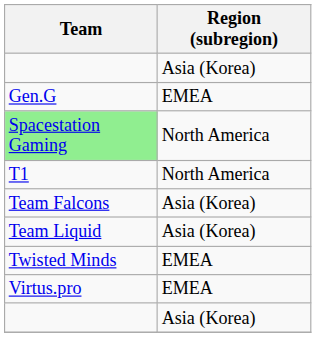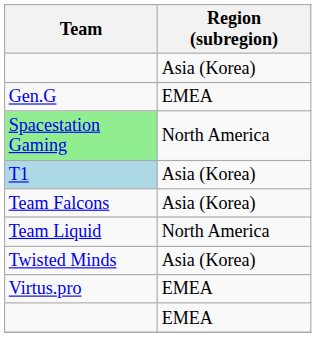(19, 174) no background -> (19, 174) lightblue background
(216, 174) North America -> (209, 174) Asia (Korea)
(209, 231) Asia (Korea) -> (216, 231) North America
(187, 260) EMEA -> (209, 260) Asia (Korea)
(209, 317) Asia (Korea) -> (187, 317) EMEA
